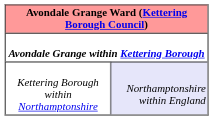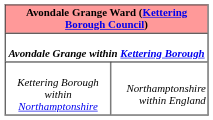(166, 94) lavender background -> (166, 94) no background
